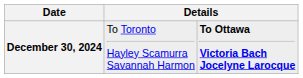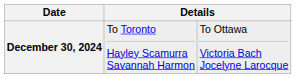(248, 47) bold -> (244, 47) normal
